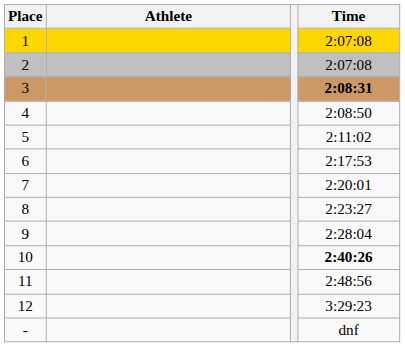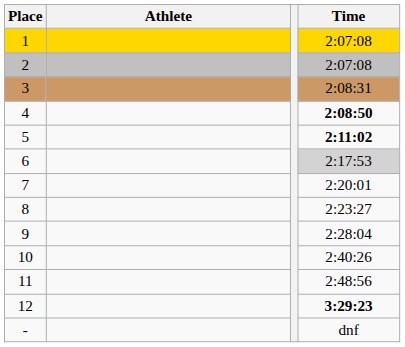(349, 88) bold -> (349, 88) normal
(349, 112) normal -> (349, 112) bold
(349, 137) normal -> (349, 137) bold
(349, 161) no background -> (349, 161) lightgrey background
(349, 257) bold -> (349, 257) normal
(349, 305) normal -> (349, 305) bold
